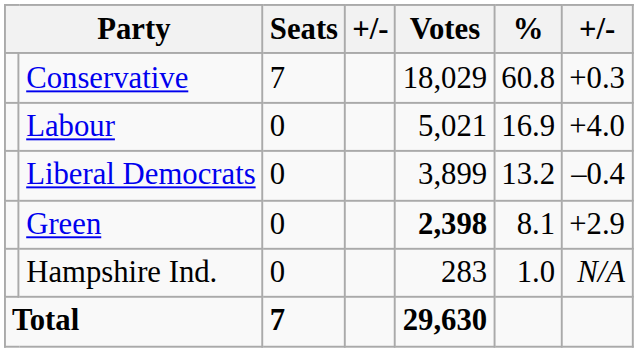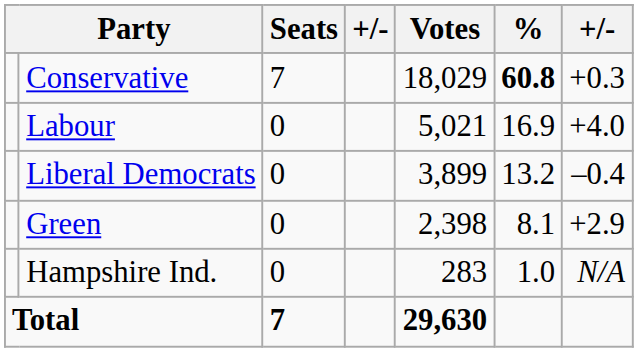(528, 77) normal -> (528, 77) bold
(453, 223) bold -> (453, 223) normal
